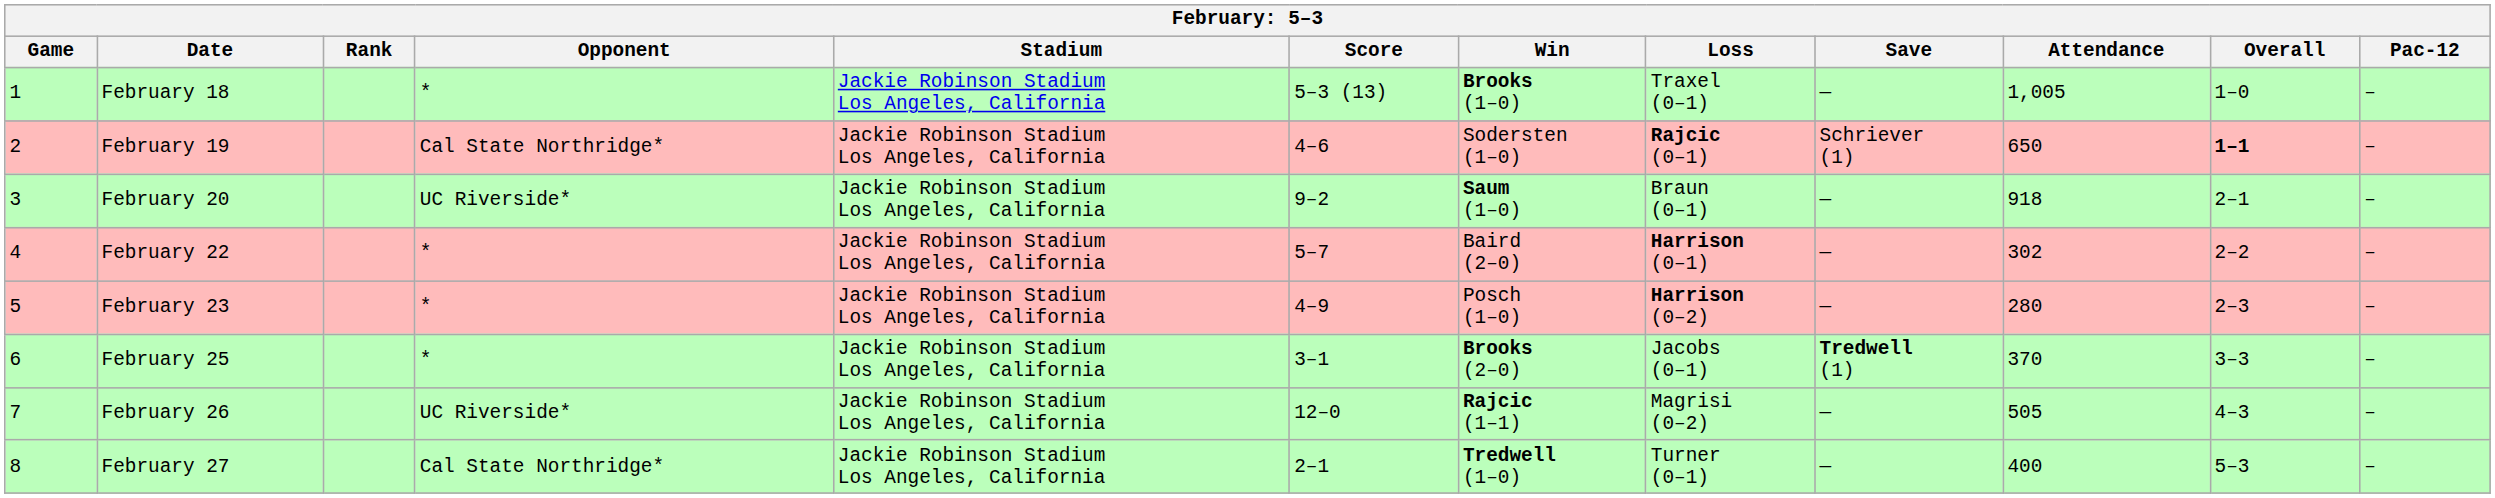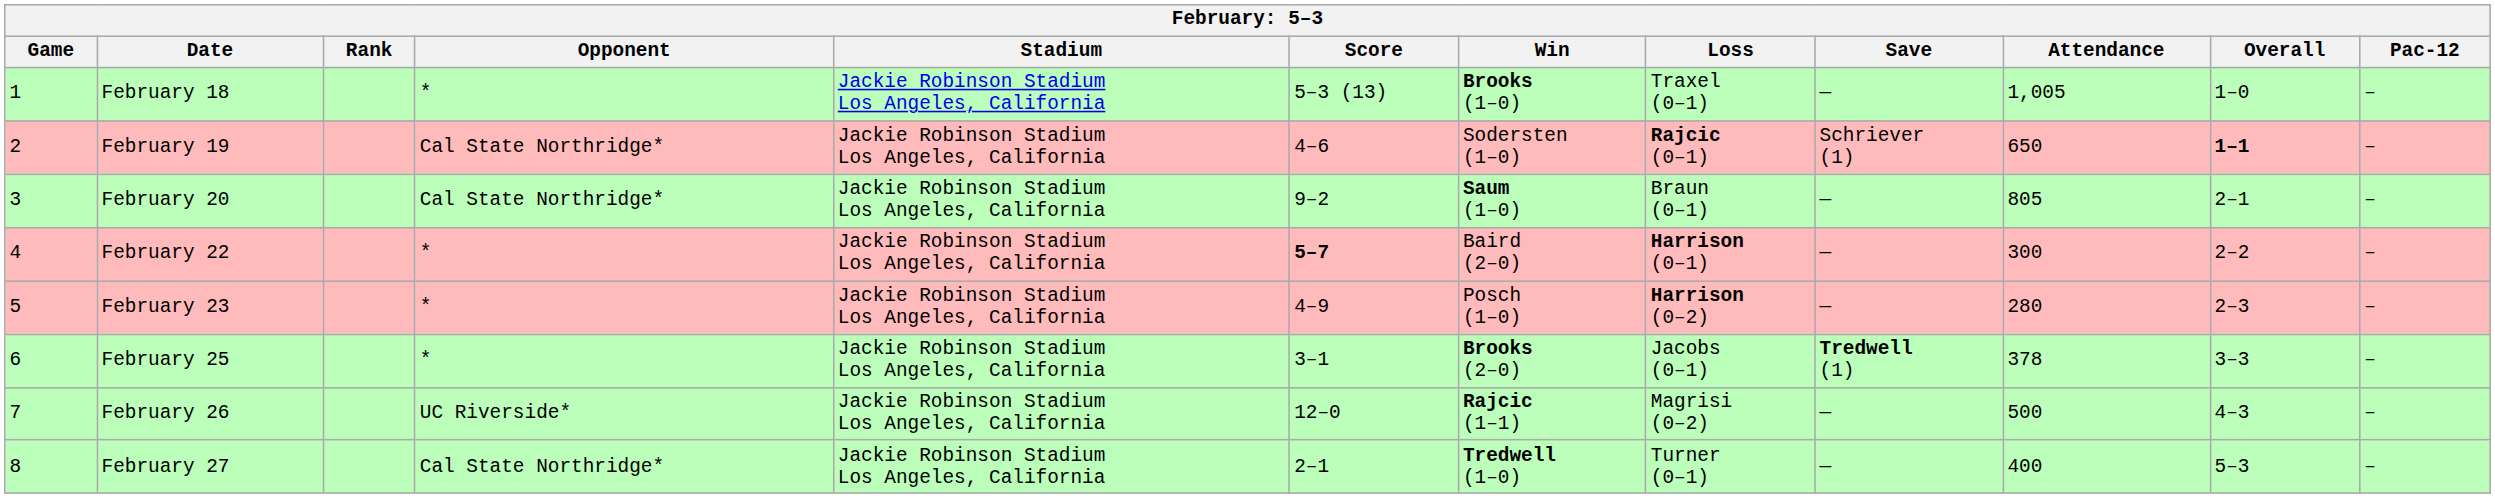(495, 201) UC Riverside* -> (542, 201) Cal State Northridge*
(2025, 201) 918 -> (2025, 201) 805
(1312, 254) normal -> (1312, 254) bold
(2025, 254) 302 -> (2025, 254) 300
(2025, 360) 370 -> (2025, 360) 378
(2025, 414) 505 -> (2025, 414) 500
